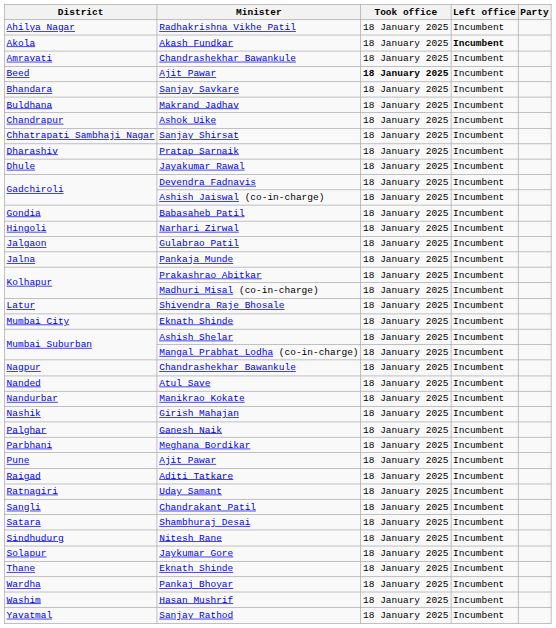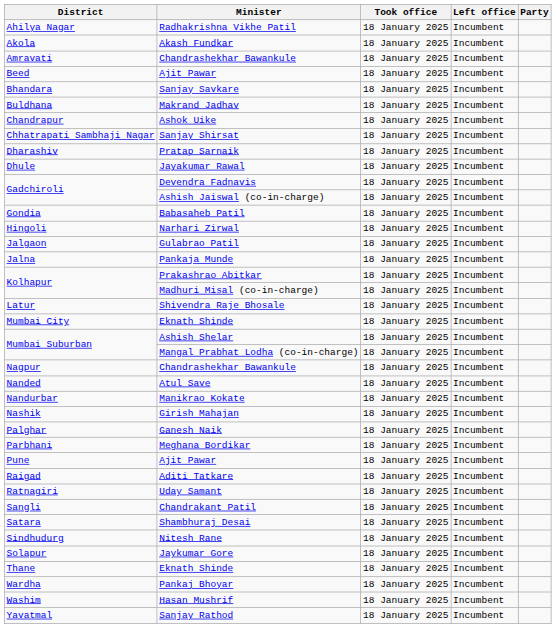(479, 43) bold -> (479, 43) normal
(406, 74) bold -> (406, 74) normal
